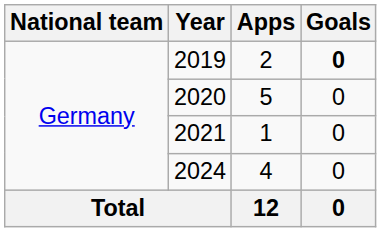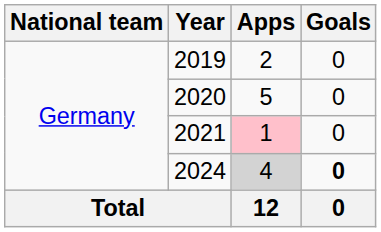(338, 60) bold -> (338, 60) normal
(266, 134) no background -> (266, 134) pink background
(266, 171) no background -> (266, 171) lightgrey background
(338, 171) normal -> (338, 171) bold
